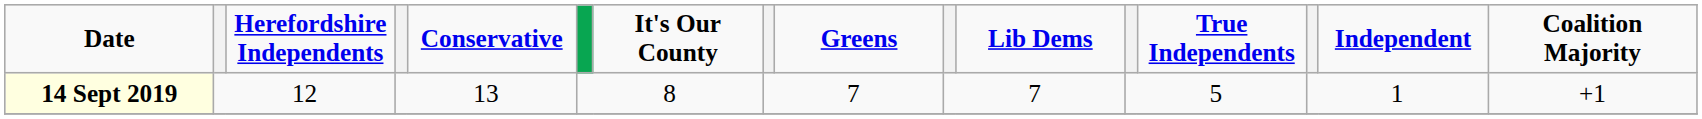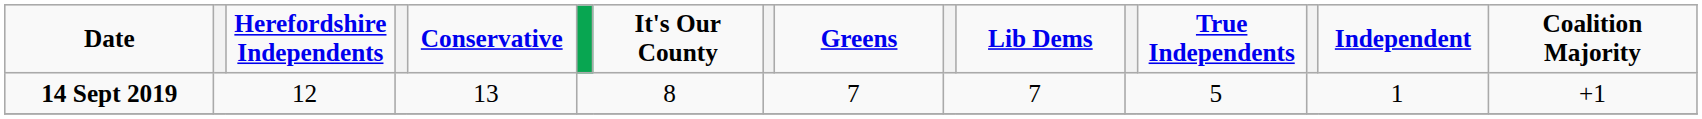(109, 93) lightyellow background -> (109, 93) no background
